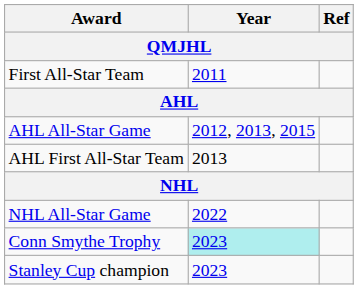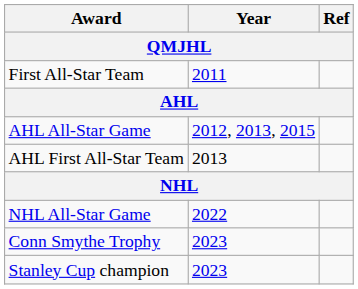(210, 241) paleturquoise background -> (210, 241) no background
